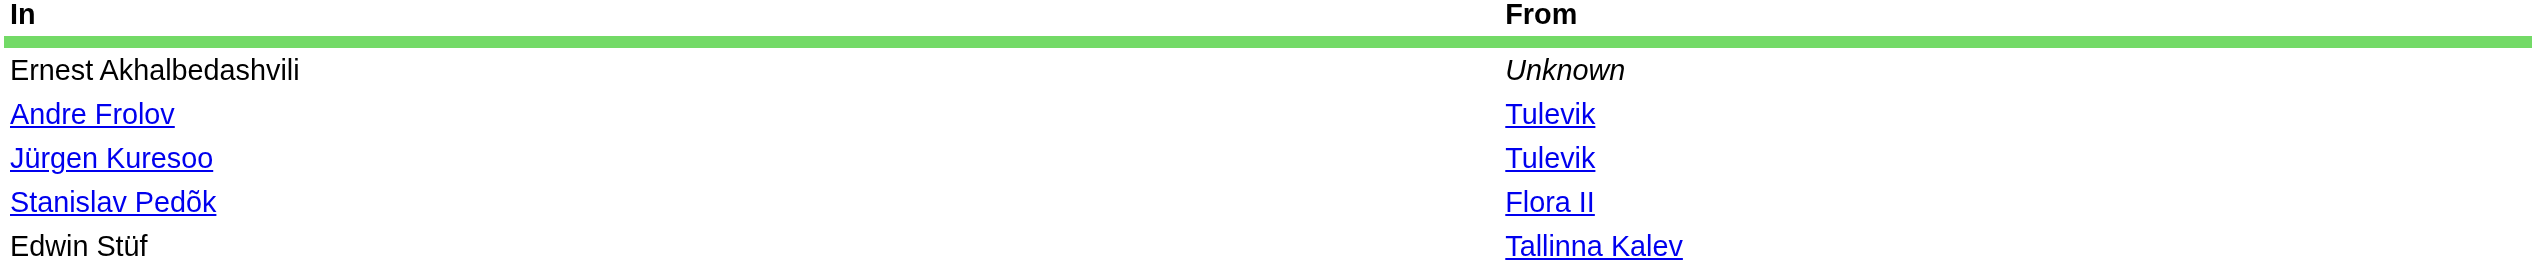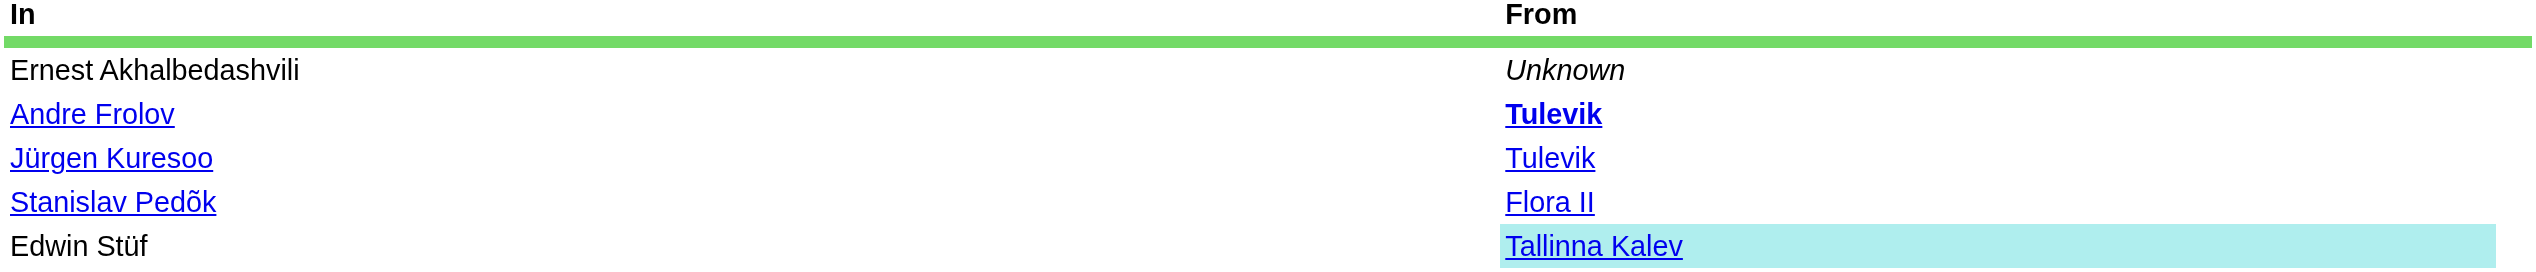(1550, 114) normal -> (1554, 114) bold
(1594, 246) no background -> (1594, 246) paleturquoise background
